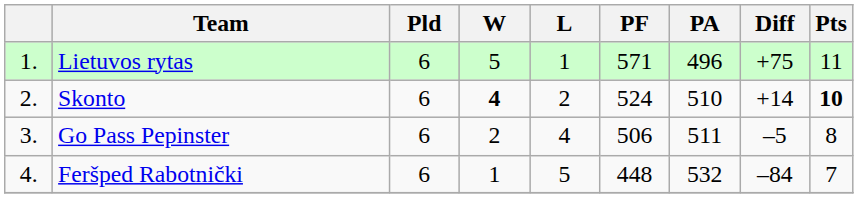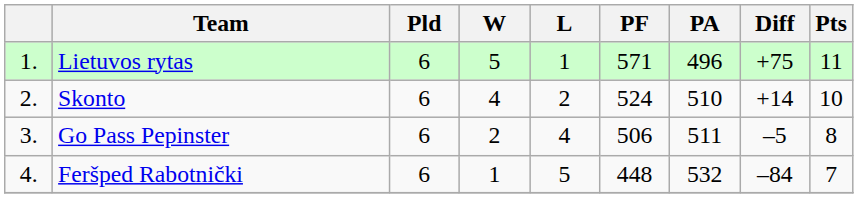(494, 98) bold -> (494, 98) normal
(831, 98) bold -> (831, 98) normal
